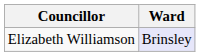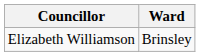(167, 39) lavender background -> (167, 39) no background
